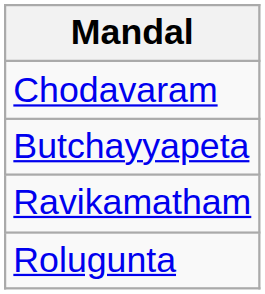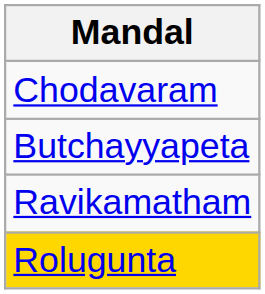(95, 259) no background -> (95, 259) gold background
